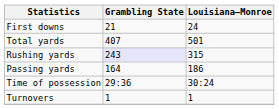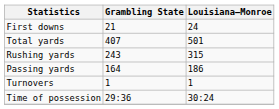(113, 55) lavender background -> (113, 55) no background
rows swapped: (30, 97) <-> (54, 83)
